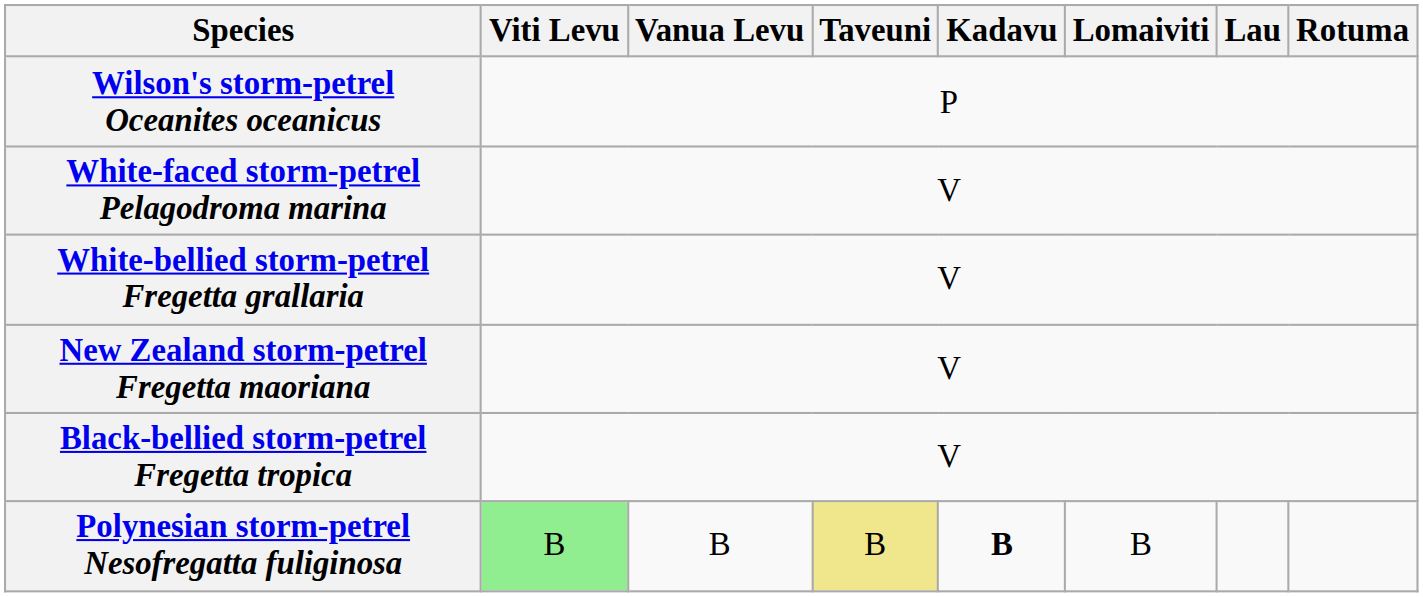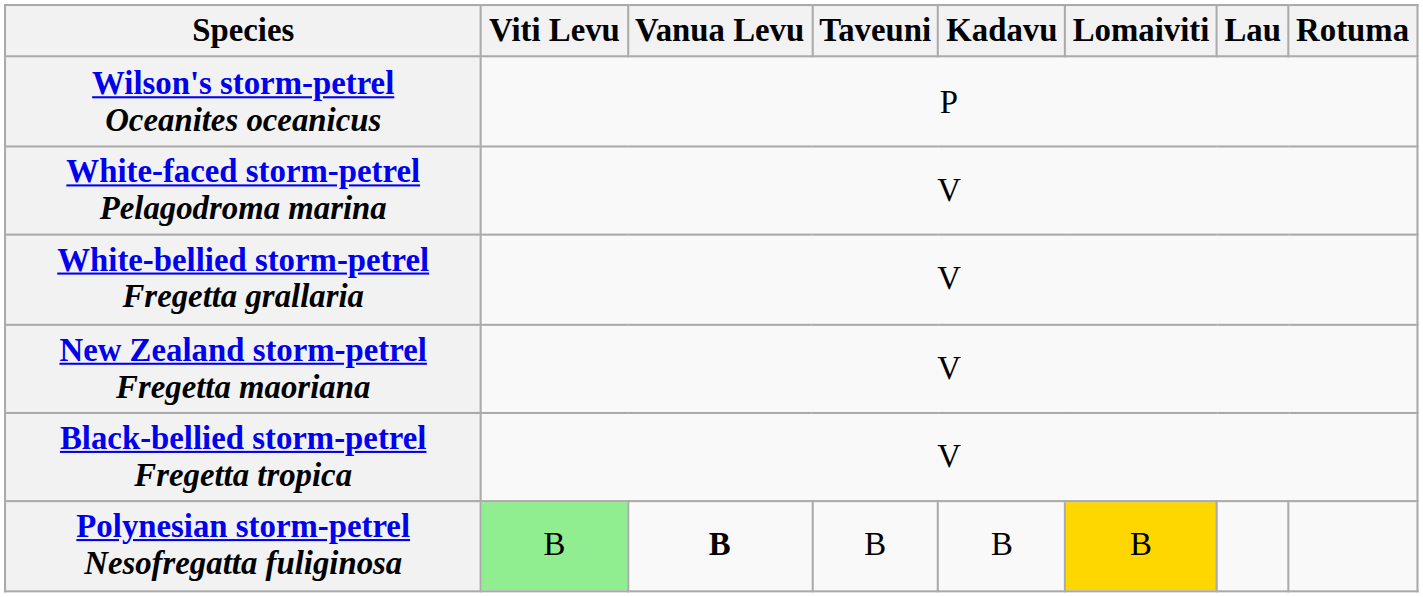(720, 545) normal -> (720, 545) bold
(875, 545) khaki background -> (875, 545) no background
(1002, 545) bold -> (1002, 545) normal
(1141, 545) no background -> (1141, 545) gold background
